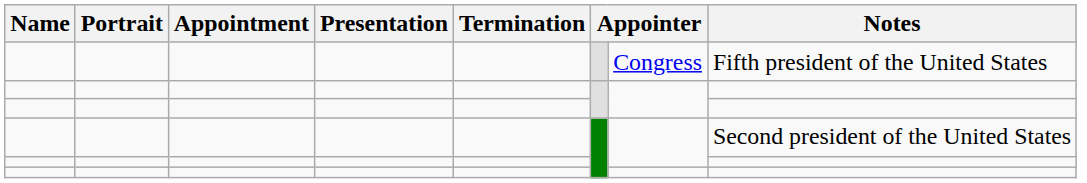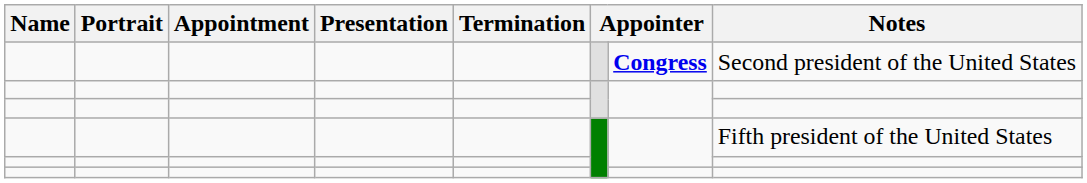(658, 61) normal -> (660, 61) bold
(880, 61) Fifth president of the United States -> (897, 61) Second president of the United States
(892, 136) Second president of the United States -> (885, 136) Fifth president of the United States
